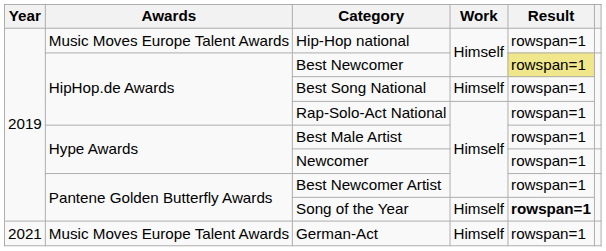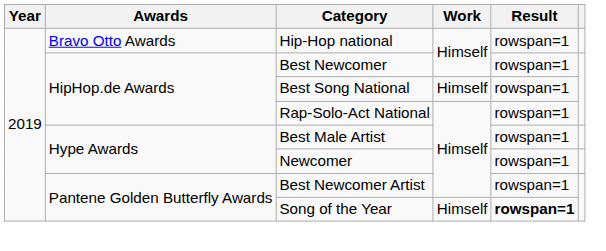(169, 40) Music Moves Europe Talent Awards -> (112, 40) Bravo Otto Awards
(548, 64) khaki background -> (532, 64) no background
- row: (337, 233)
